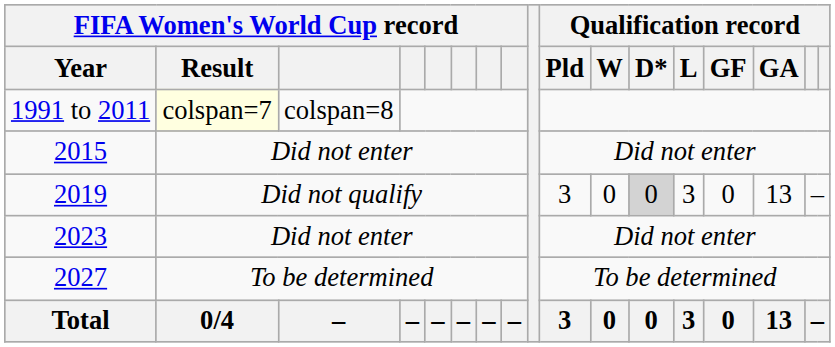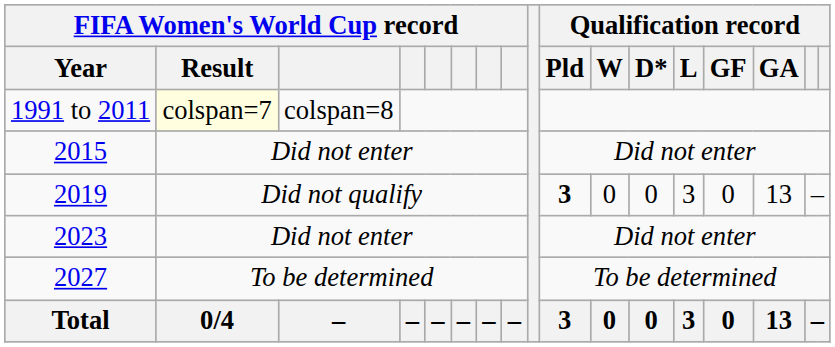(565, 194) normal -> (565, 194) bold
(651, 194) lightgrey background -> (651, 194) no background
